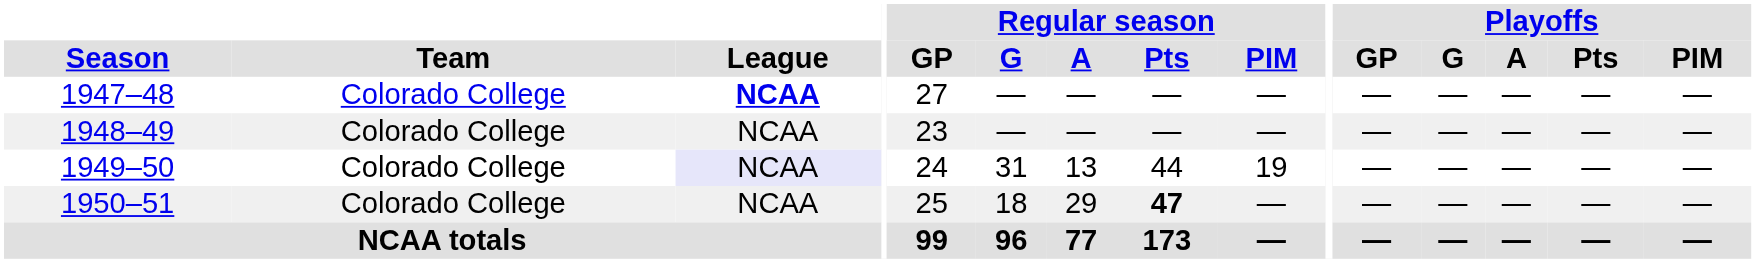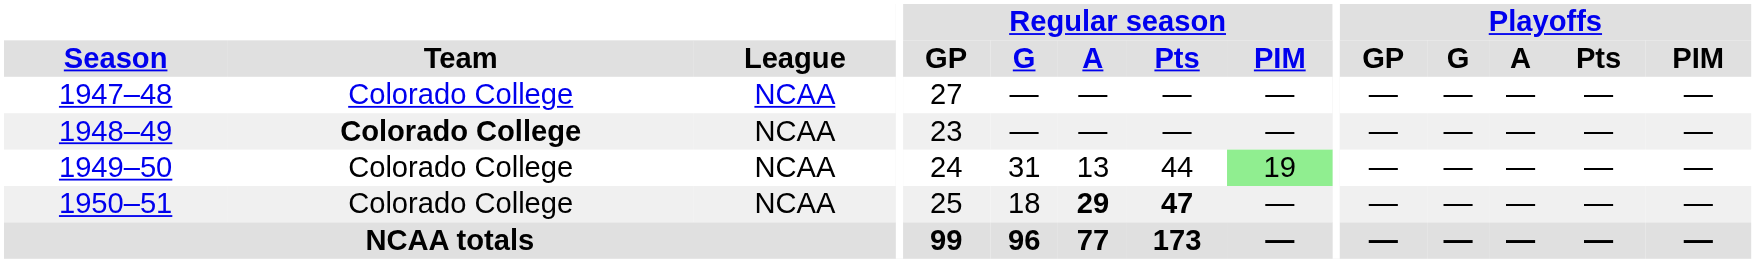(778, 94) bold -> (795, 94) normal
(453, 130) normal -> (461, 130) bold
(778, 167) lavender background -> (795, 167) no background
(1271, 167) no background -> (1280, 167) lightgreen background
(1081, 203) normal -> (1093, 203) bold
